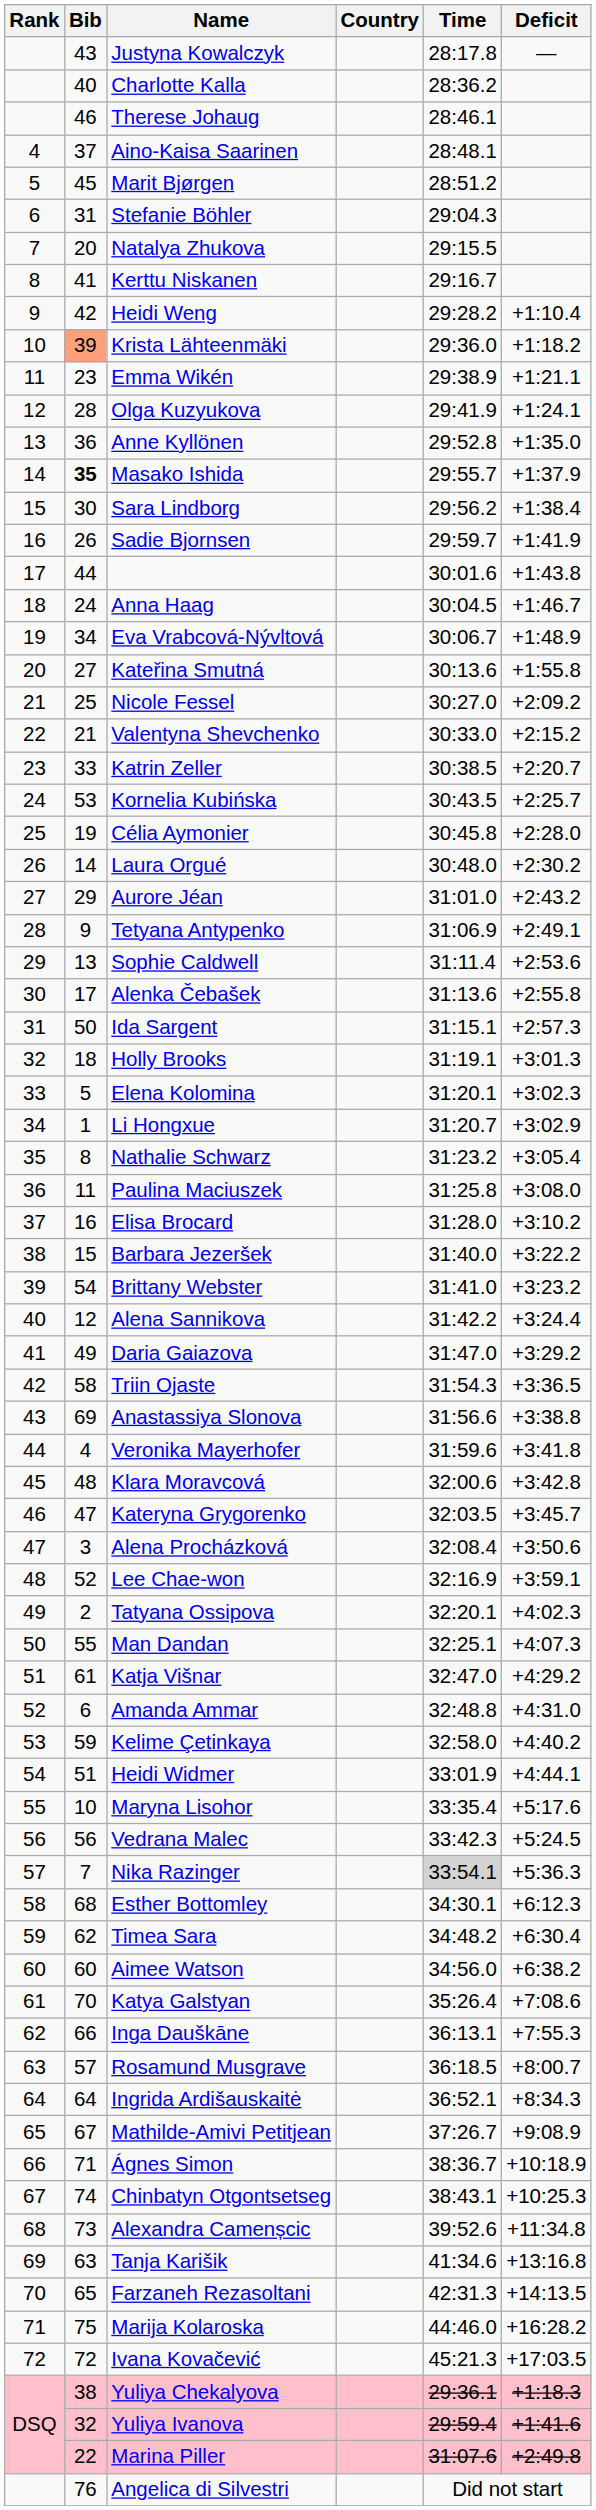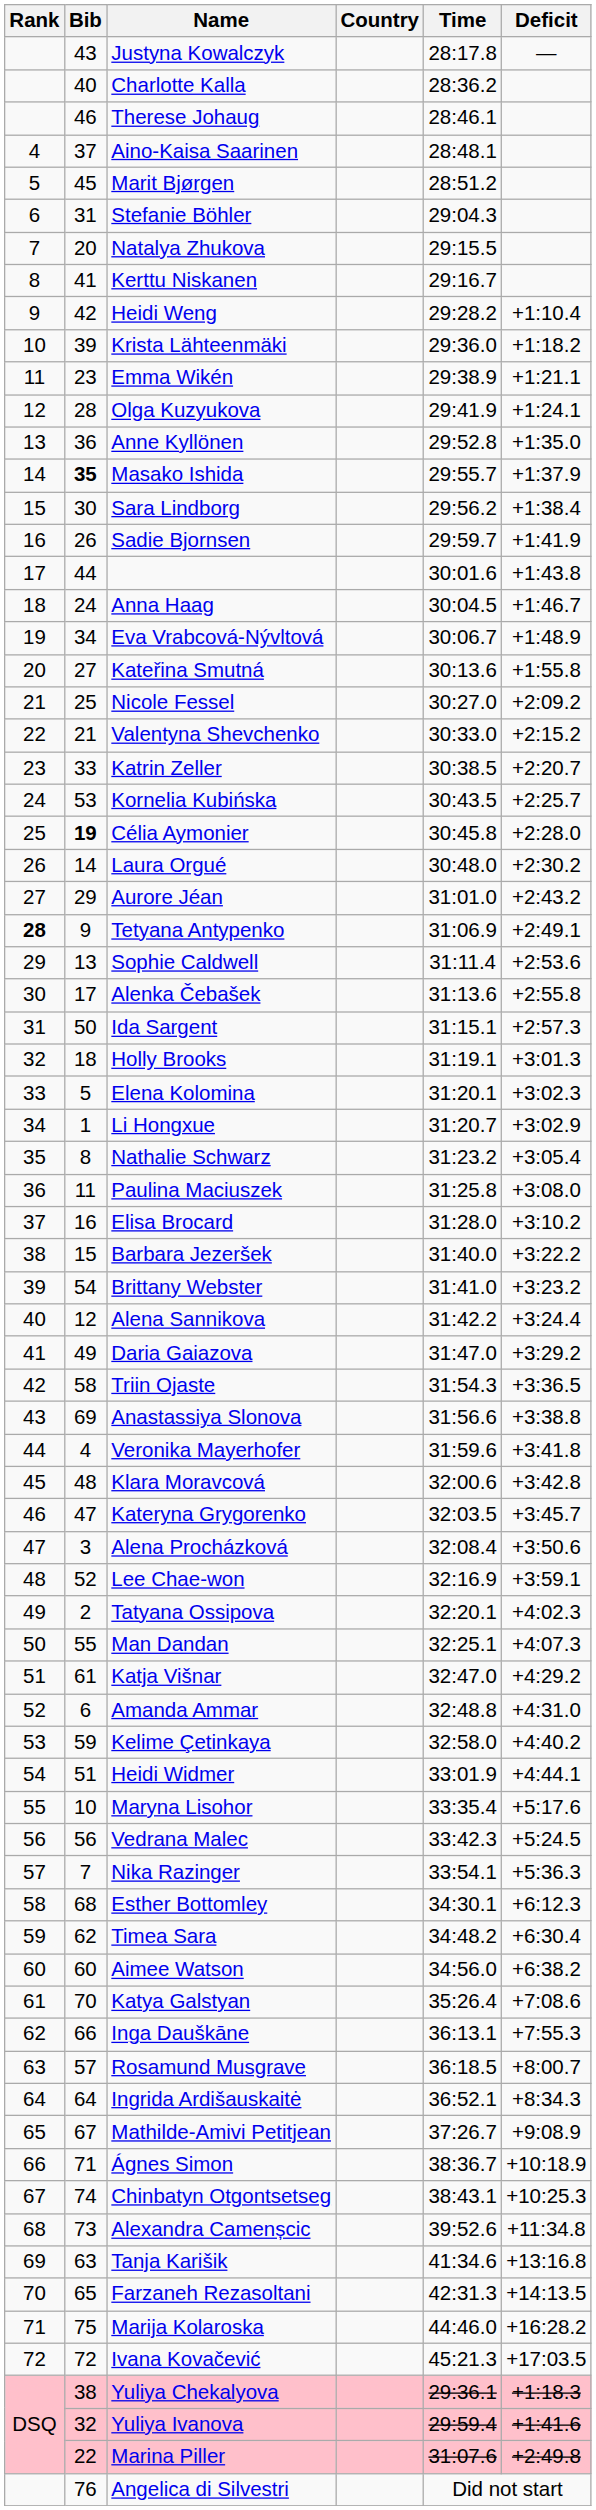(85, 345) lightsalmon background -> (85, 345) no background
(85, 832) normal -> (85, 832) bold
(34, 930) normal -> (34, 930) bold
(463, 1872) lightgrey background -> (463, 1872) no background
